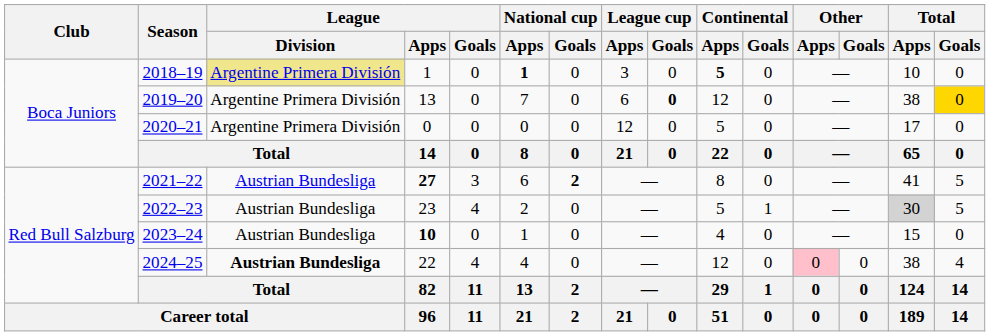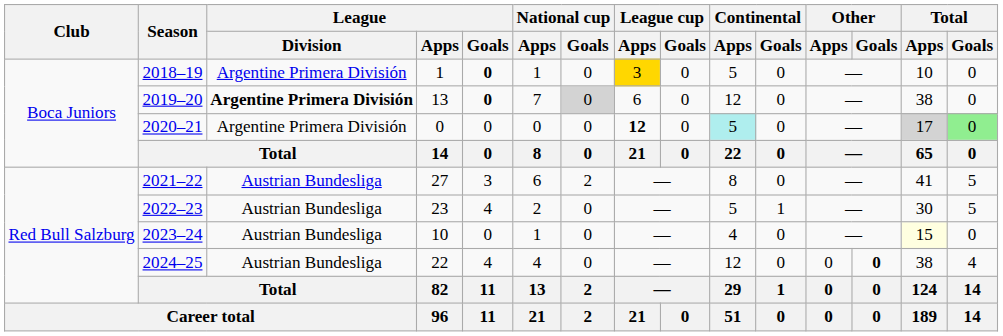(305, 72) khaki background -> (312, 72) no background
(475, 72) normal -> (488, 72) bold
(524, 72) bold -> (537, 72) normal
(624, 72) no background -> (637, 72) gold background
(720, 72) bold -> (733, 72) normal
(305, 99) normal -> (312, 99) bold
(475, 99) normal -> (488, 99) bold
(575, 99) no background -> (588, 99) lightgrey background
(672, 99) bold -> (685, 99) normal
(959, 99) gold background -> (972, 99) no background
(624, 126) normal -> (637, 126) bold
(720, 126) no background -> (733, 126) paleturquoise background
(912, 126) no background -> (924, 126) lightgrey background
(959, 126) no background -> (972, 126) lightgreen background
(427, 180) bold -> (440, 180) normal
(575, 180) bold -> (588, 180) normal
(912, 208) lightgrey background -> (924, 208) no background
(427, 235) bold -> (440, 235) normal
(912, 235) no background -> (924, 235) lightyellow background
(305, 262) bold -> (312, 262) normal
(816, 262) pink background -> (829, 262) no background
(864, 262) normal -> (876, 262) bold
